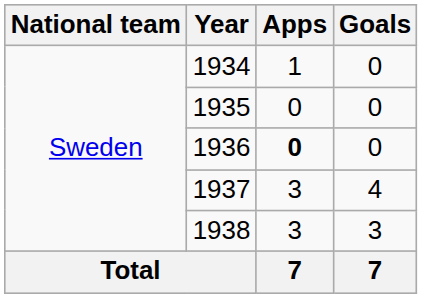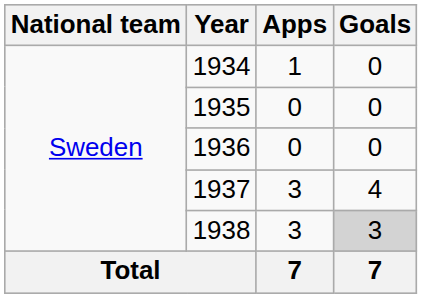(295, 148) bold -> (295, 148) normal
(375, 230) no background -> (375, 230) lightgrey background
